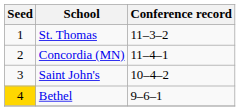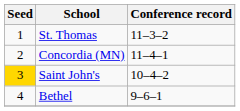(20, 75) no background -> (20, 75) gold background
(20, 95) gold background -> (20, 95) no background
